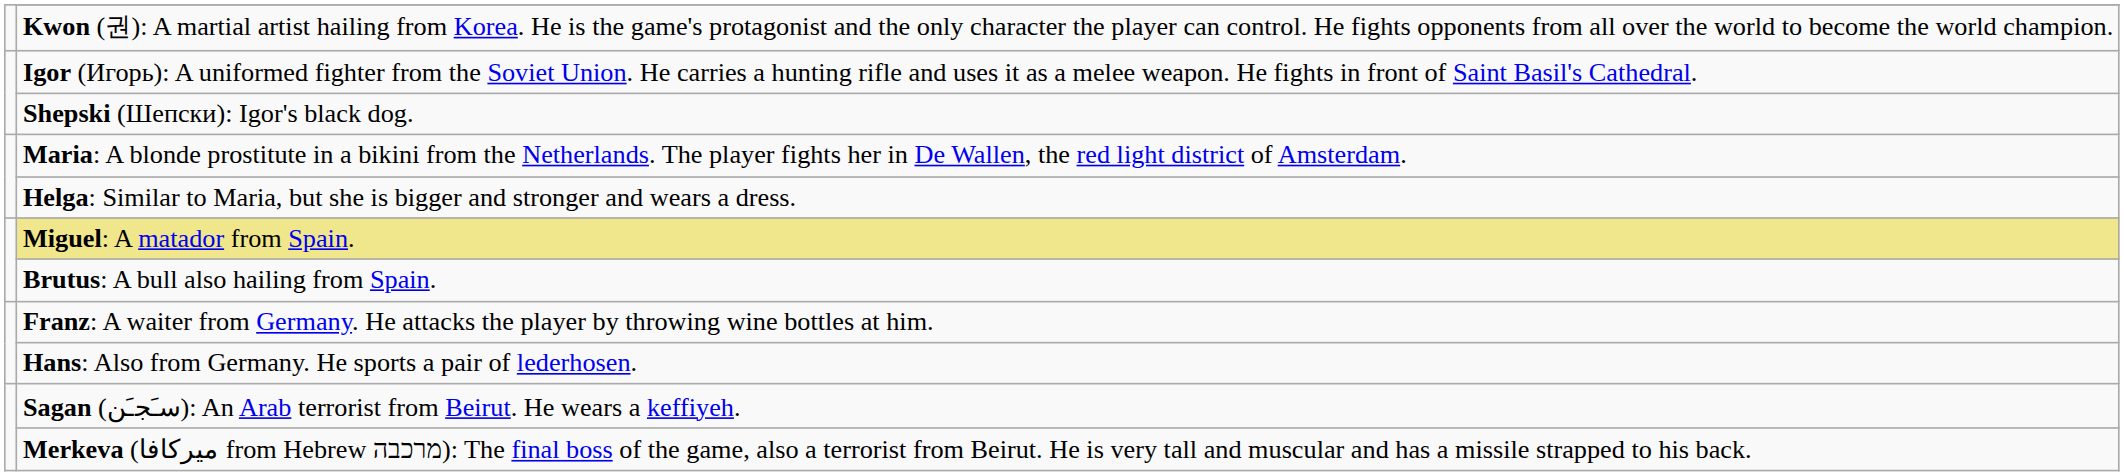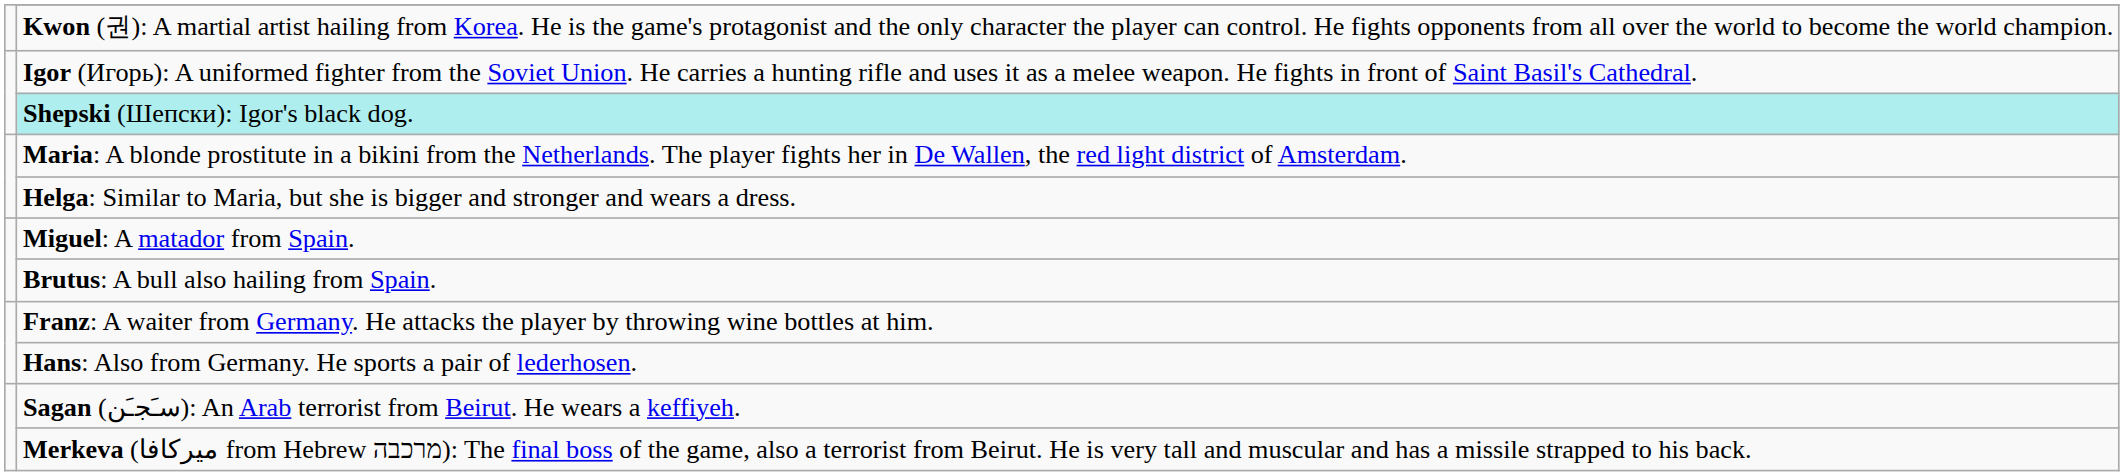(218, 113) no background -> (218, 113) paleturquoise background
(189, 238) khaki background -> (189, 238) no background
